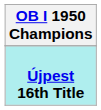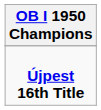(51, 84) paleturquoise background -> (51, 84) no background
